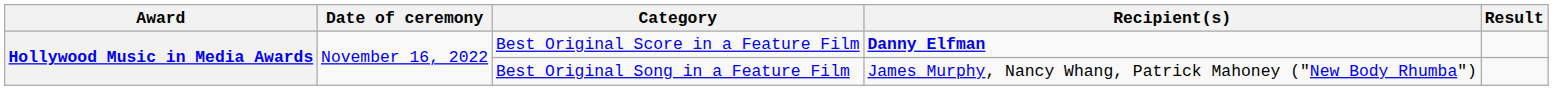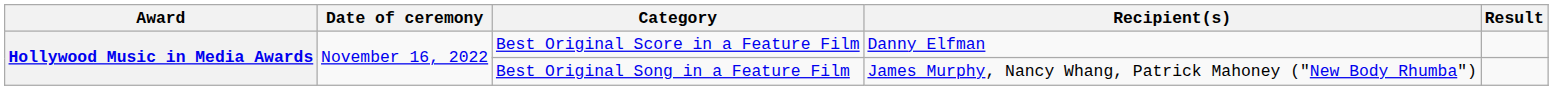(926, 45) bold -> (926, 45) normal
